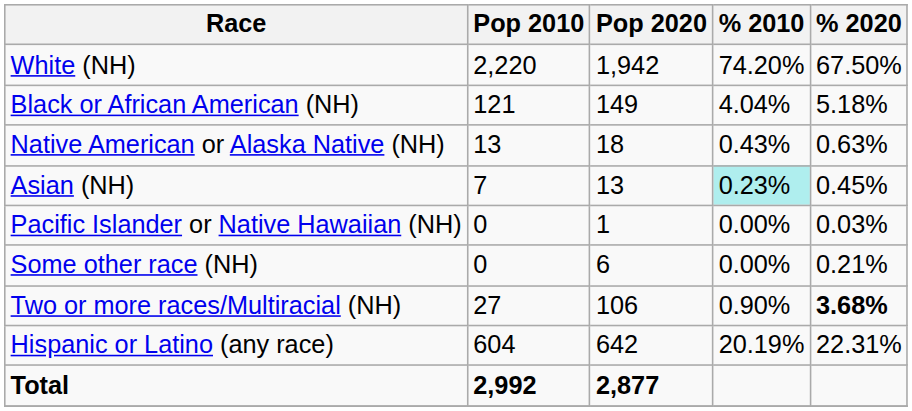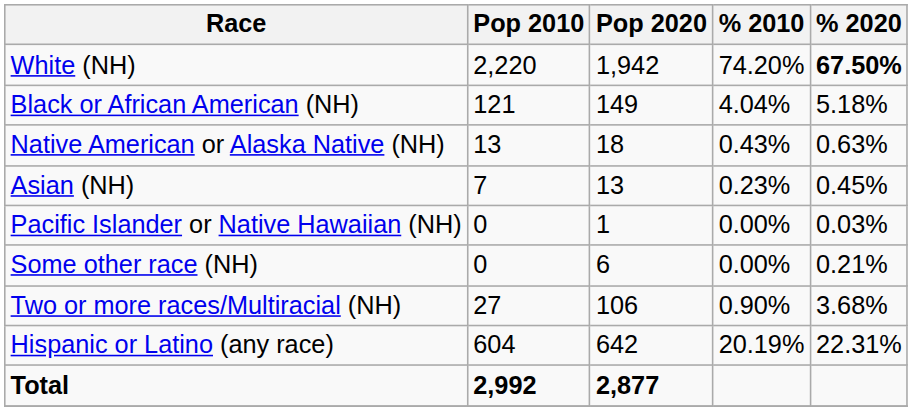(859, 64) normal -> (859, 64) bold
(754, 184) paleturquoise background -> (754, 184) no background
(852, 305) bold -> (852, 305) normal
